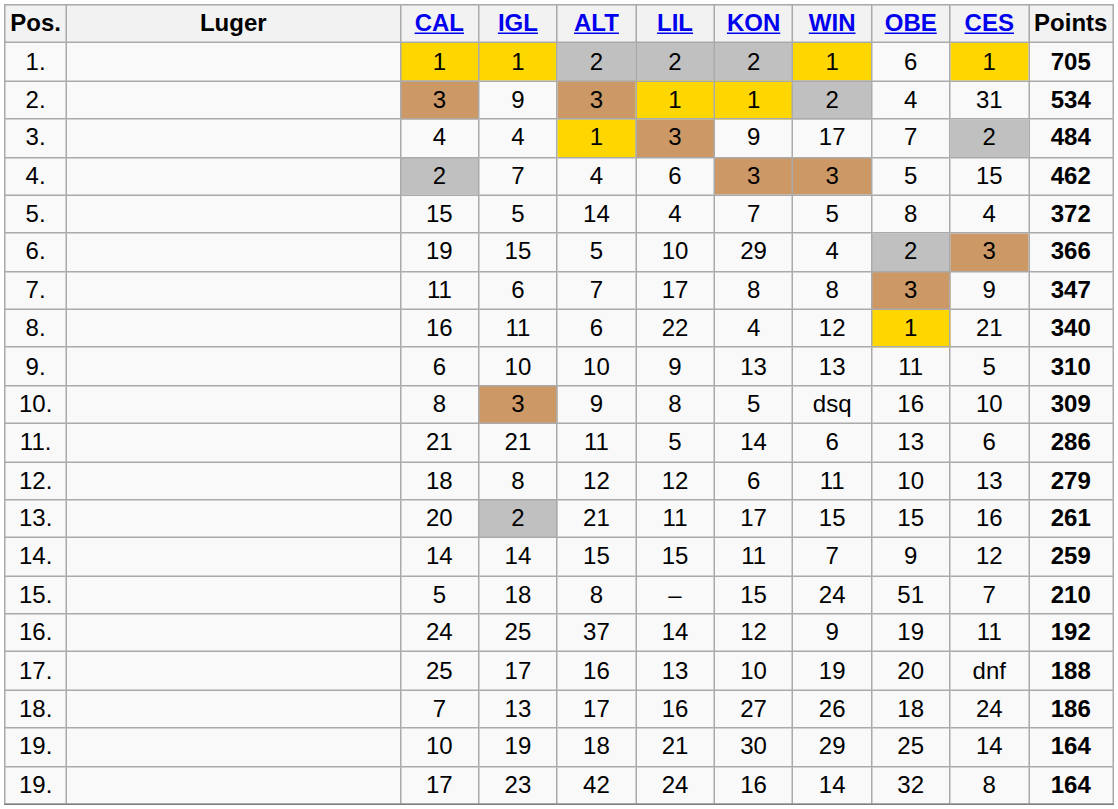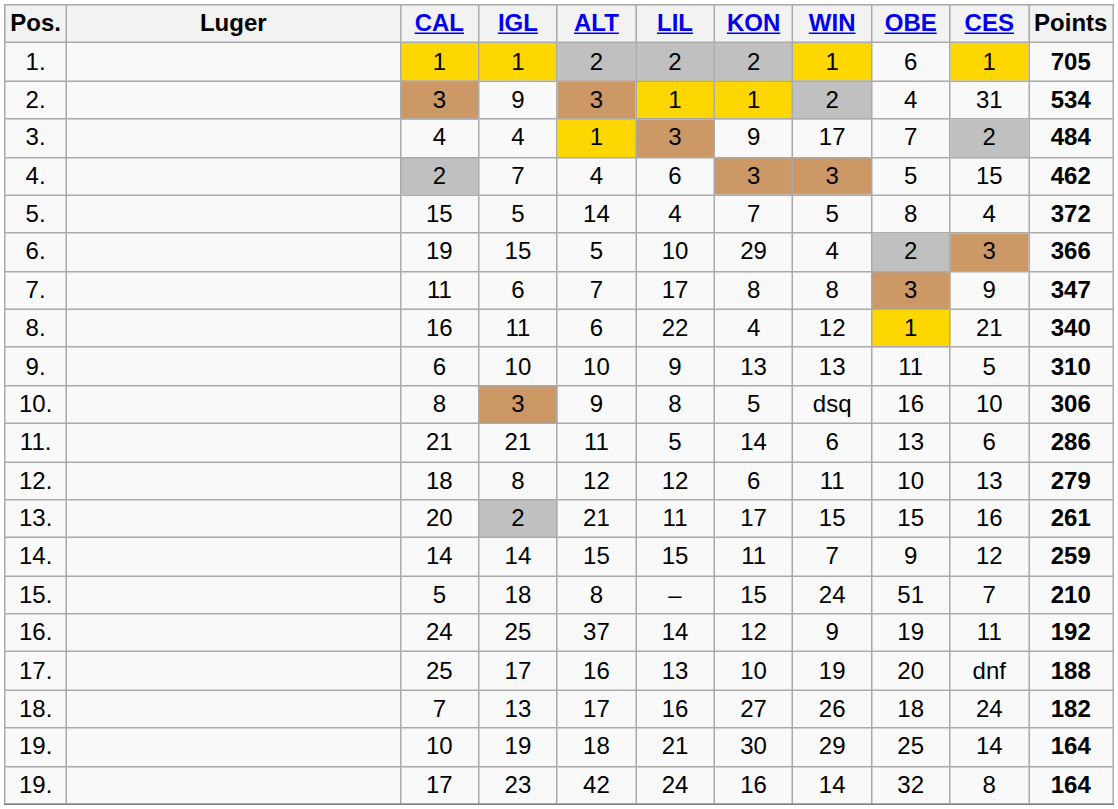(1071, 404) 309 -> (1071, 404) 306
(1071, 708) 186 -> (1071, 708) 182
